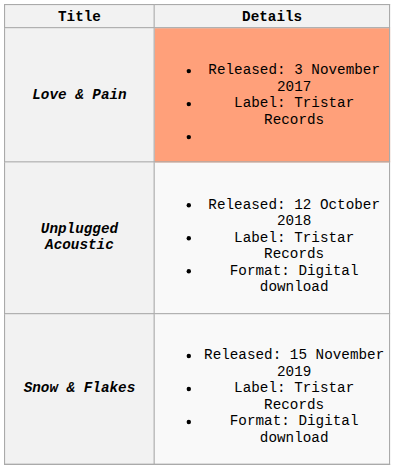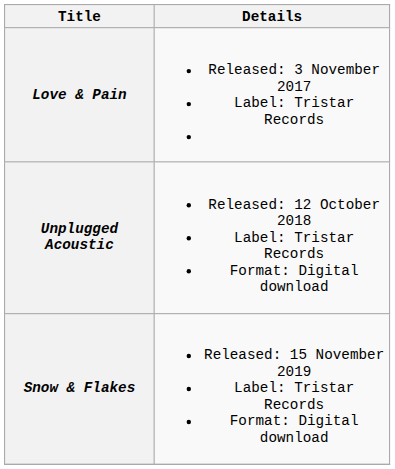(272, 103) lightsalmon background -> (272, 103) no background
